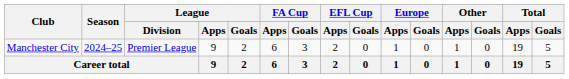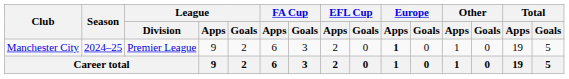(396, 47) normal -> (396, 47) bold
